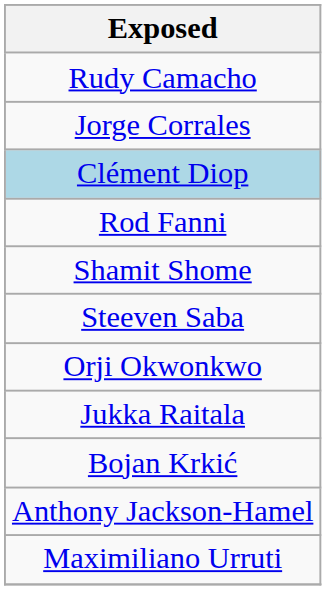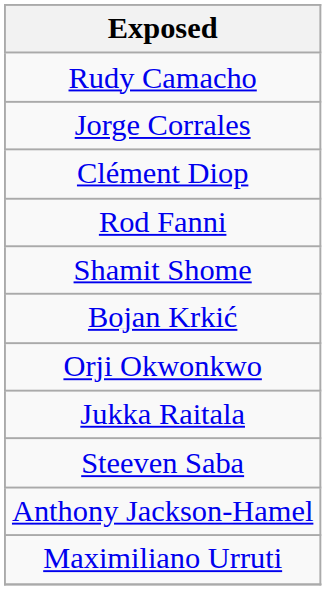(163, 173) lightblue background -> (163, 173) no background
(163, 317) Steeven Saba -> (163, 317) Bojan Krkić
(163, 462) Bojan Krkić -> (163, 462) Steeven Saba
